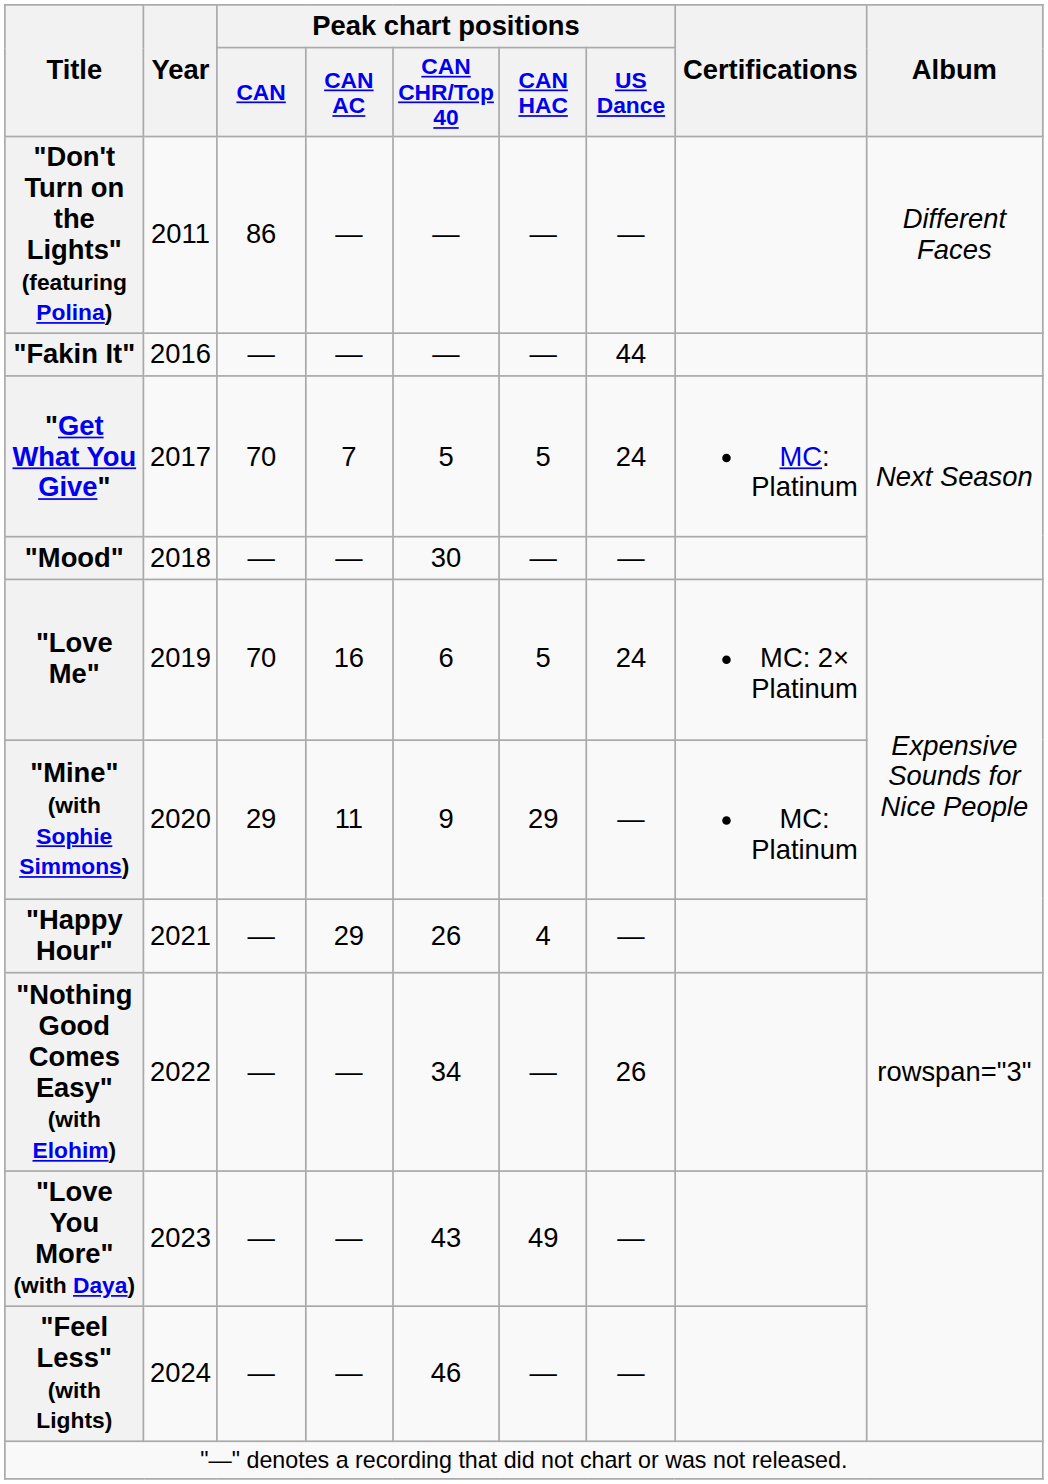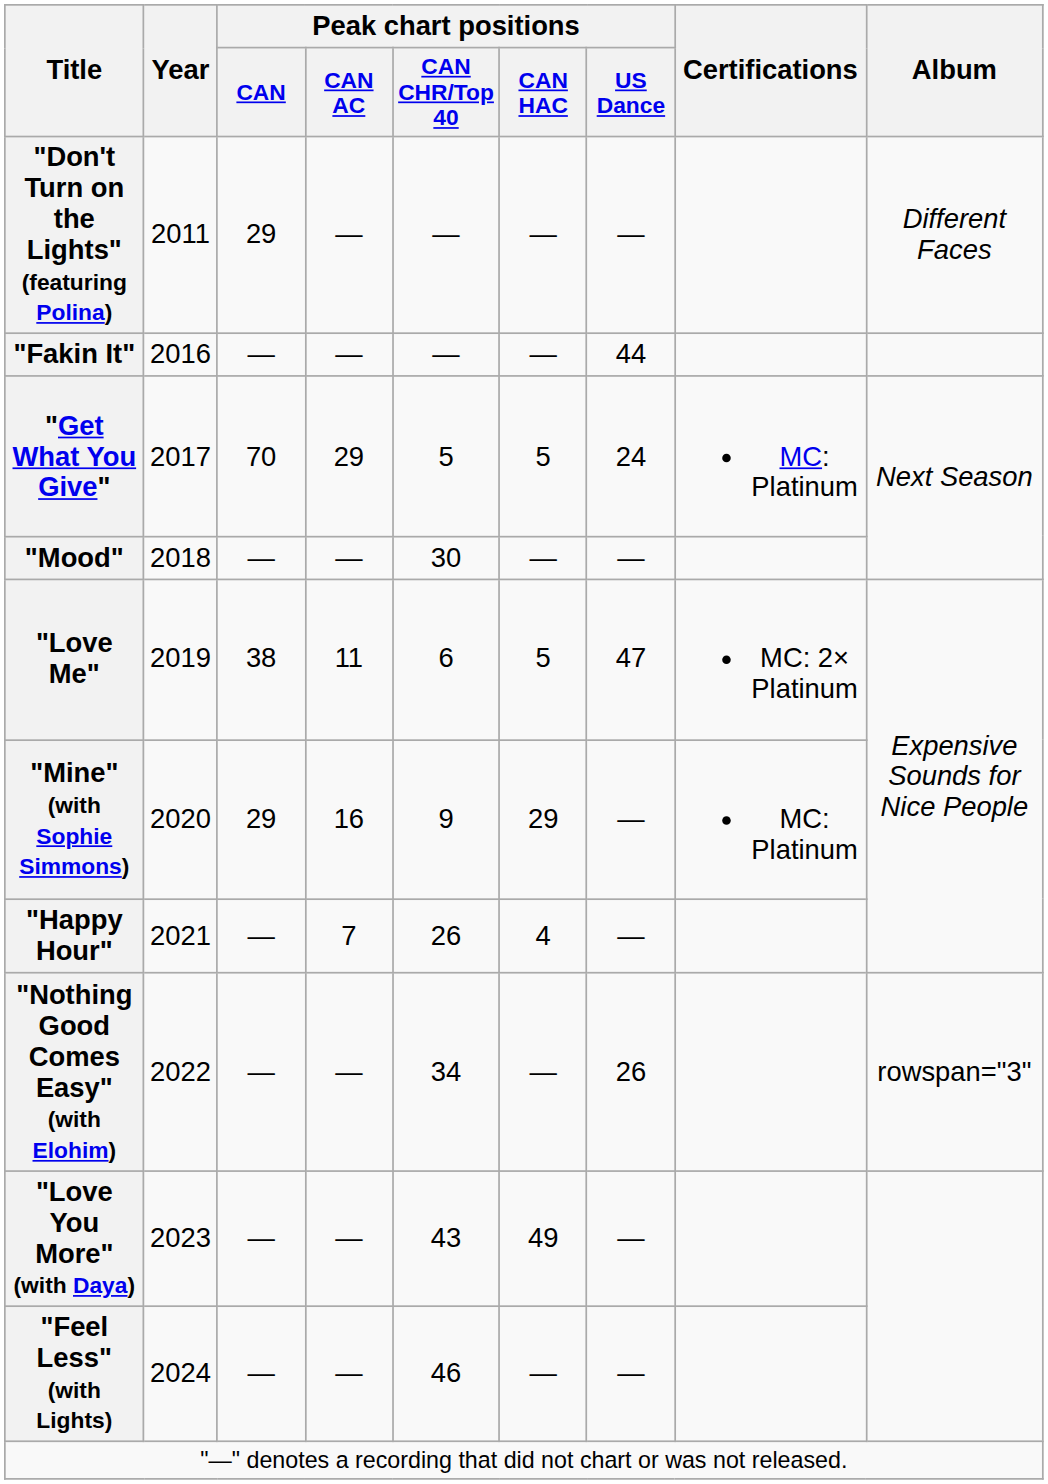(261, 234) 86 -> (261, 234) 29
(349, 456) 7 -> (349, 456) 29
(261, 659) 70 -> (261, 659) 38
(349, 659) 16 -> (349, 659) 11
(631, 659) 24 -> (631, 659) 47
(349, 818) 11 -> (349, 818) 16
(349, 935) 29 -> (349, 935) 7
